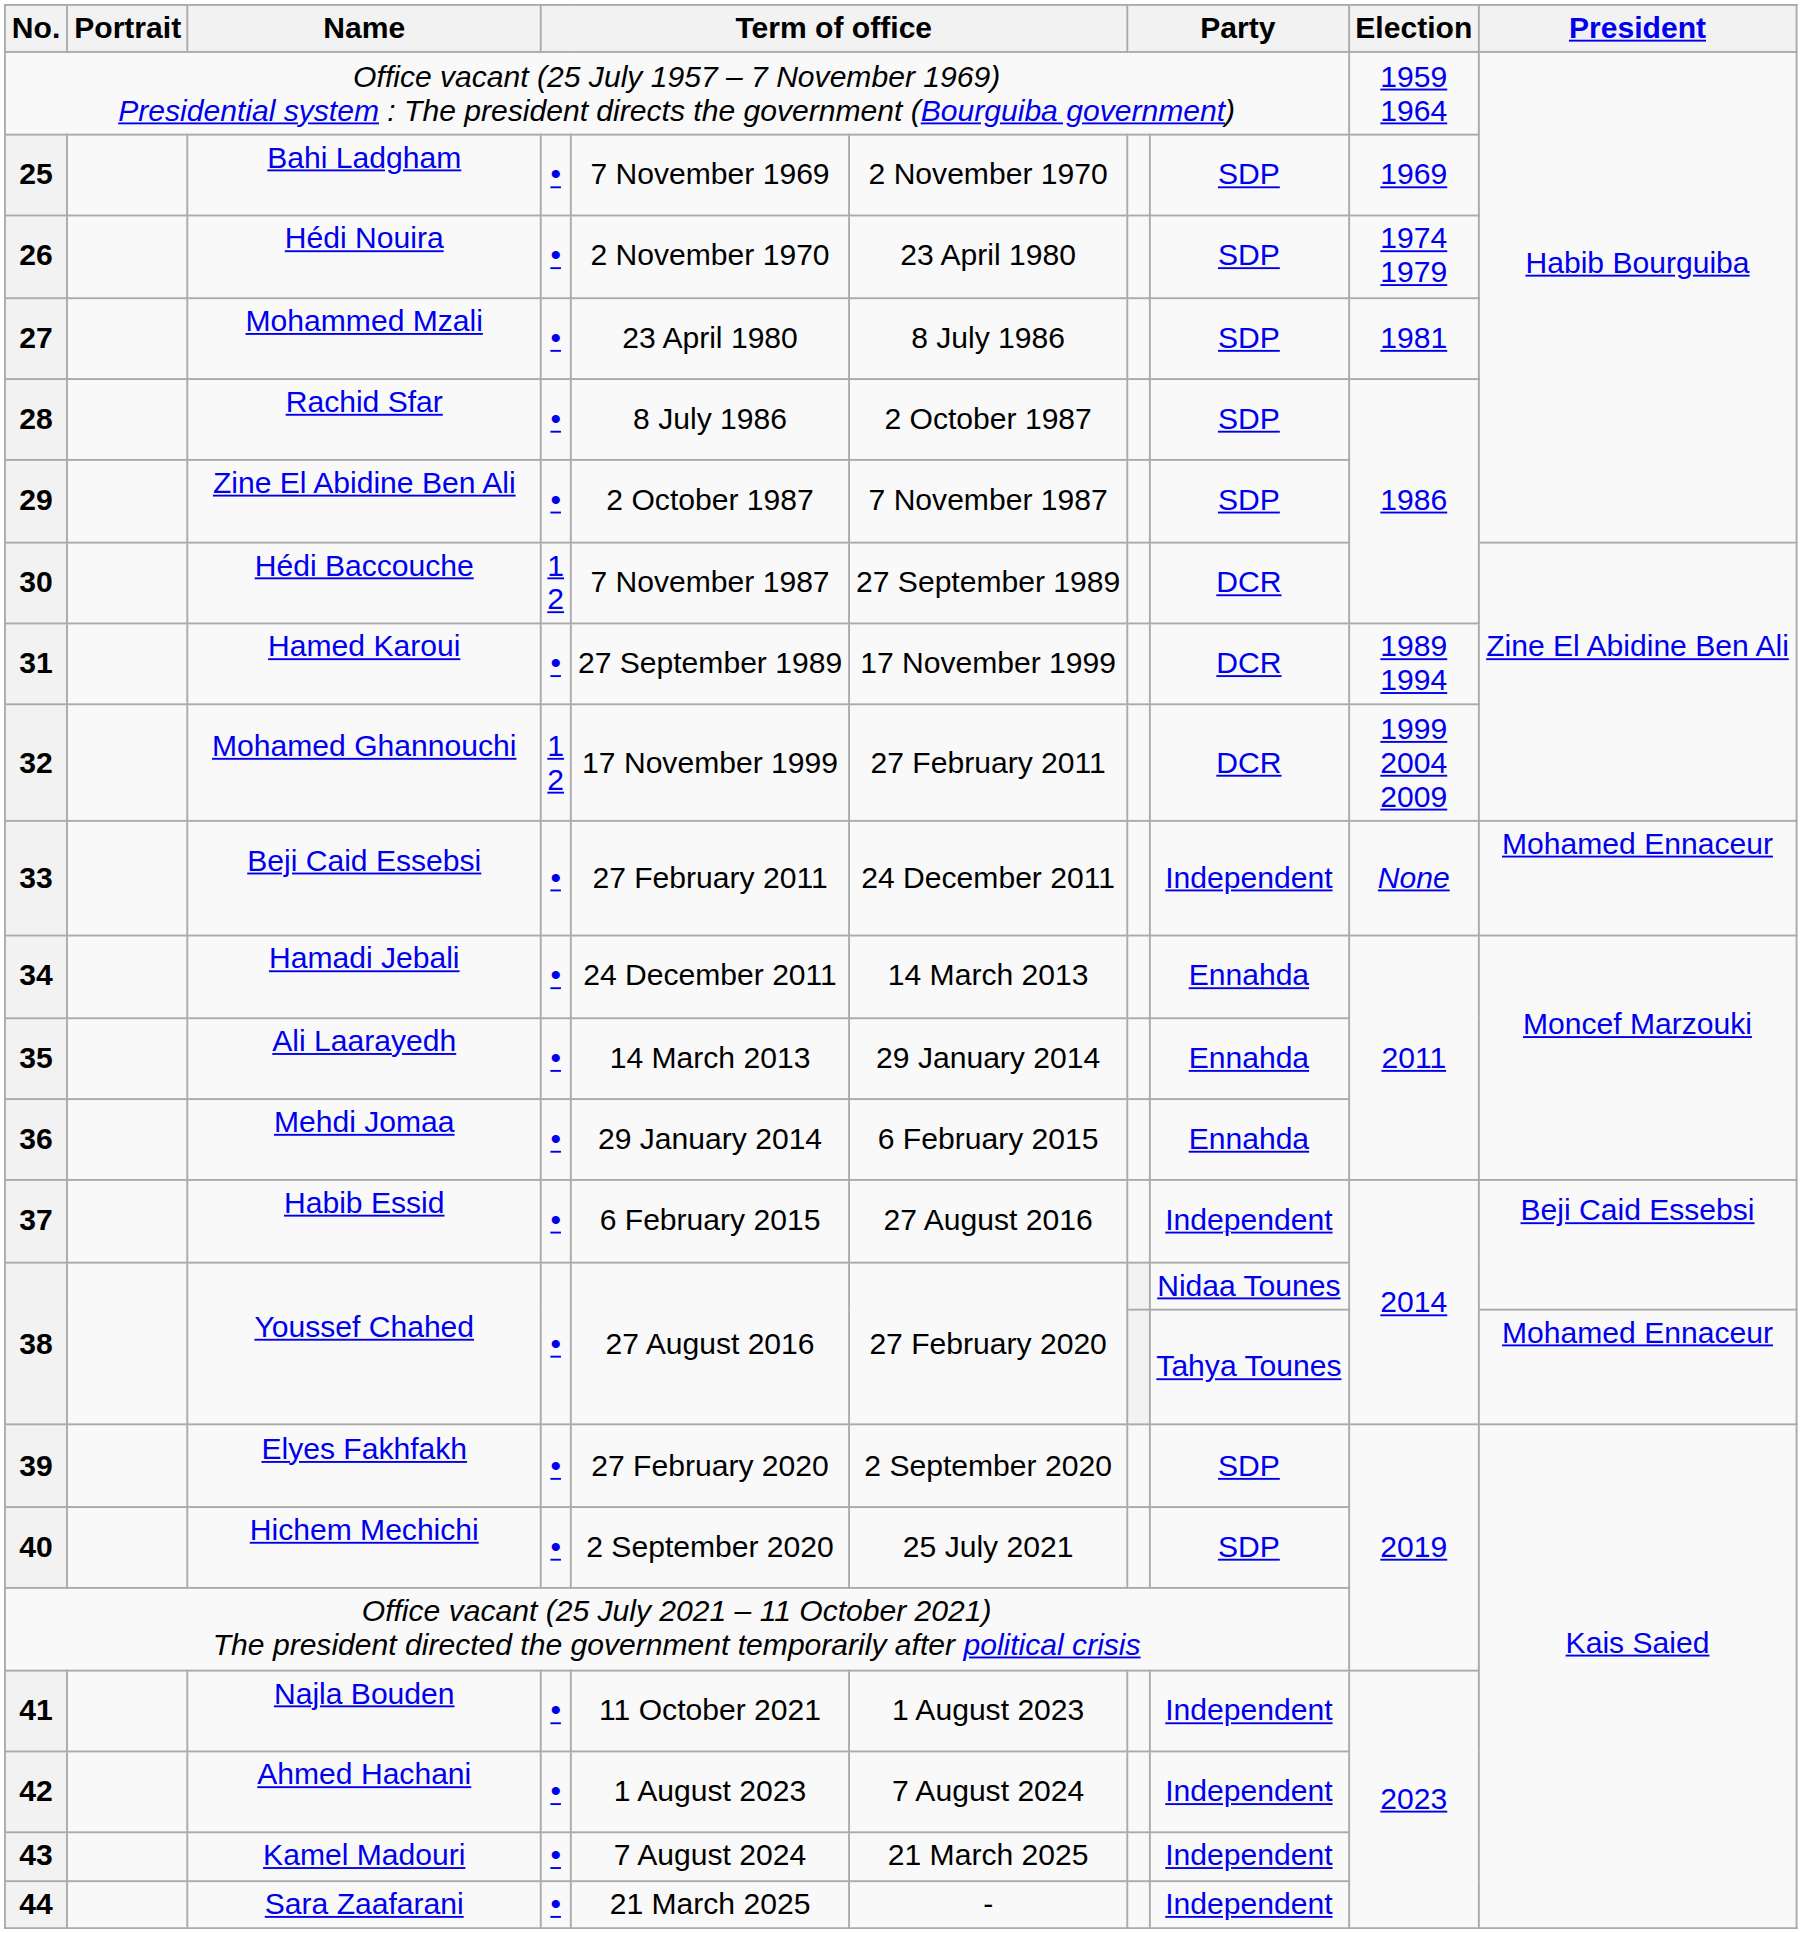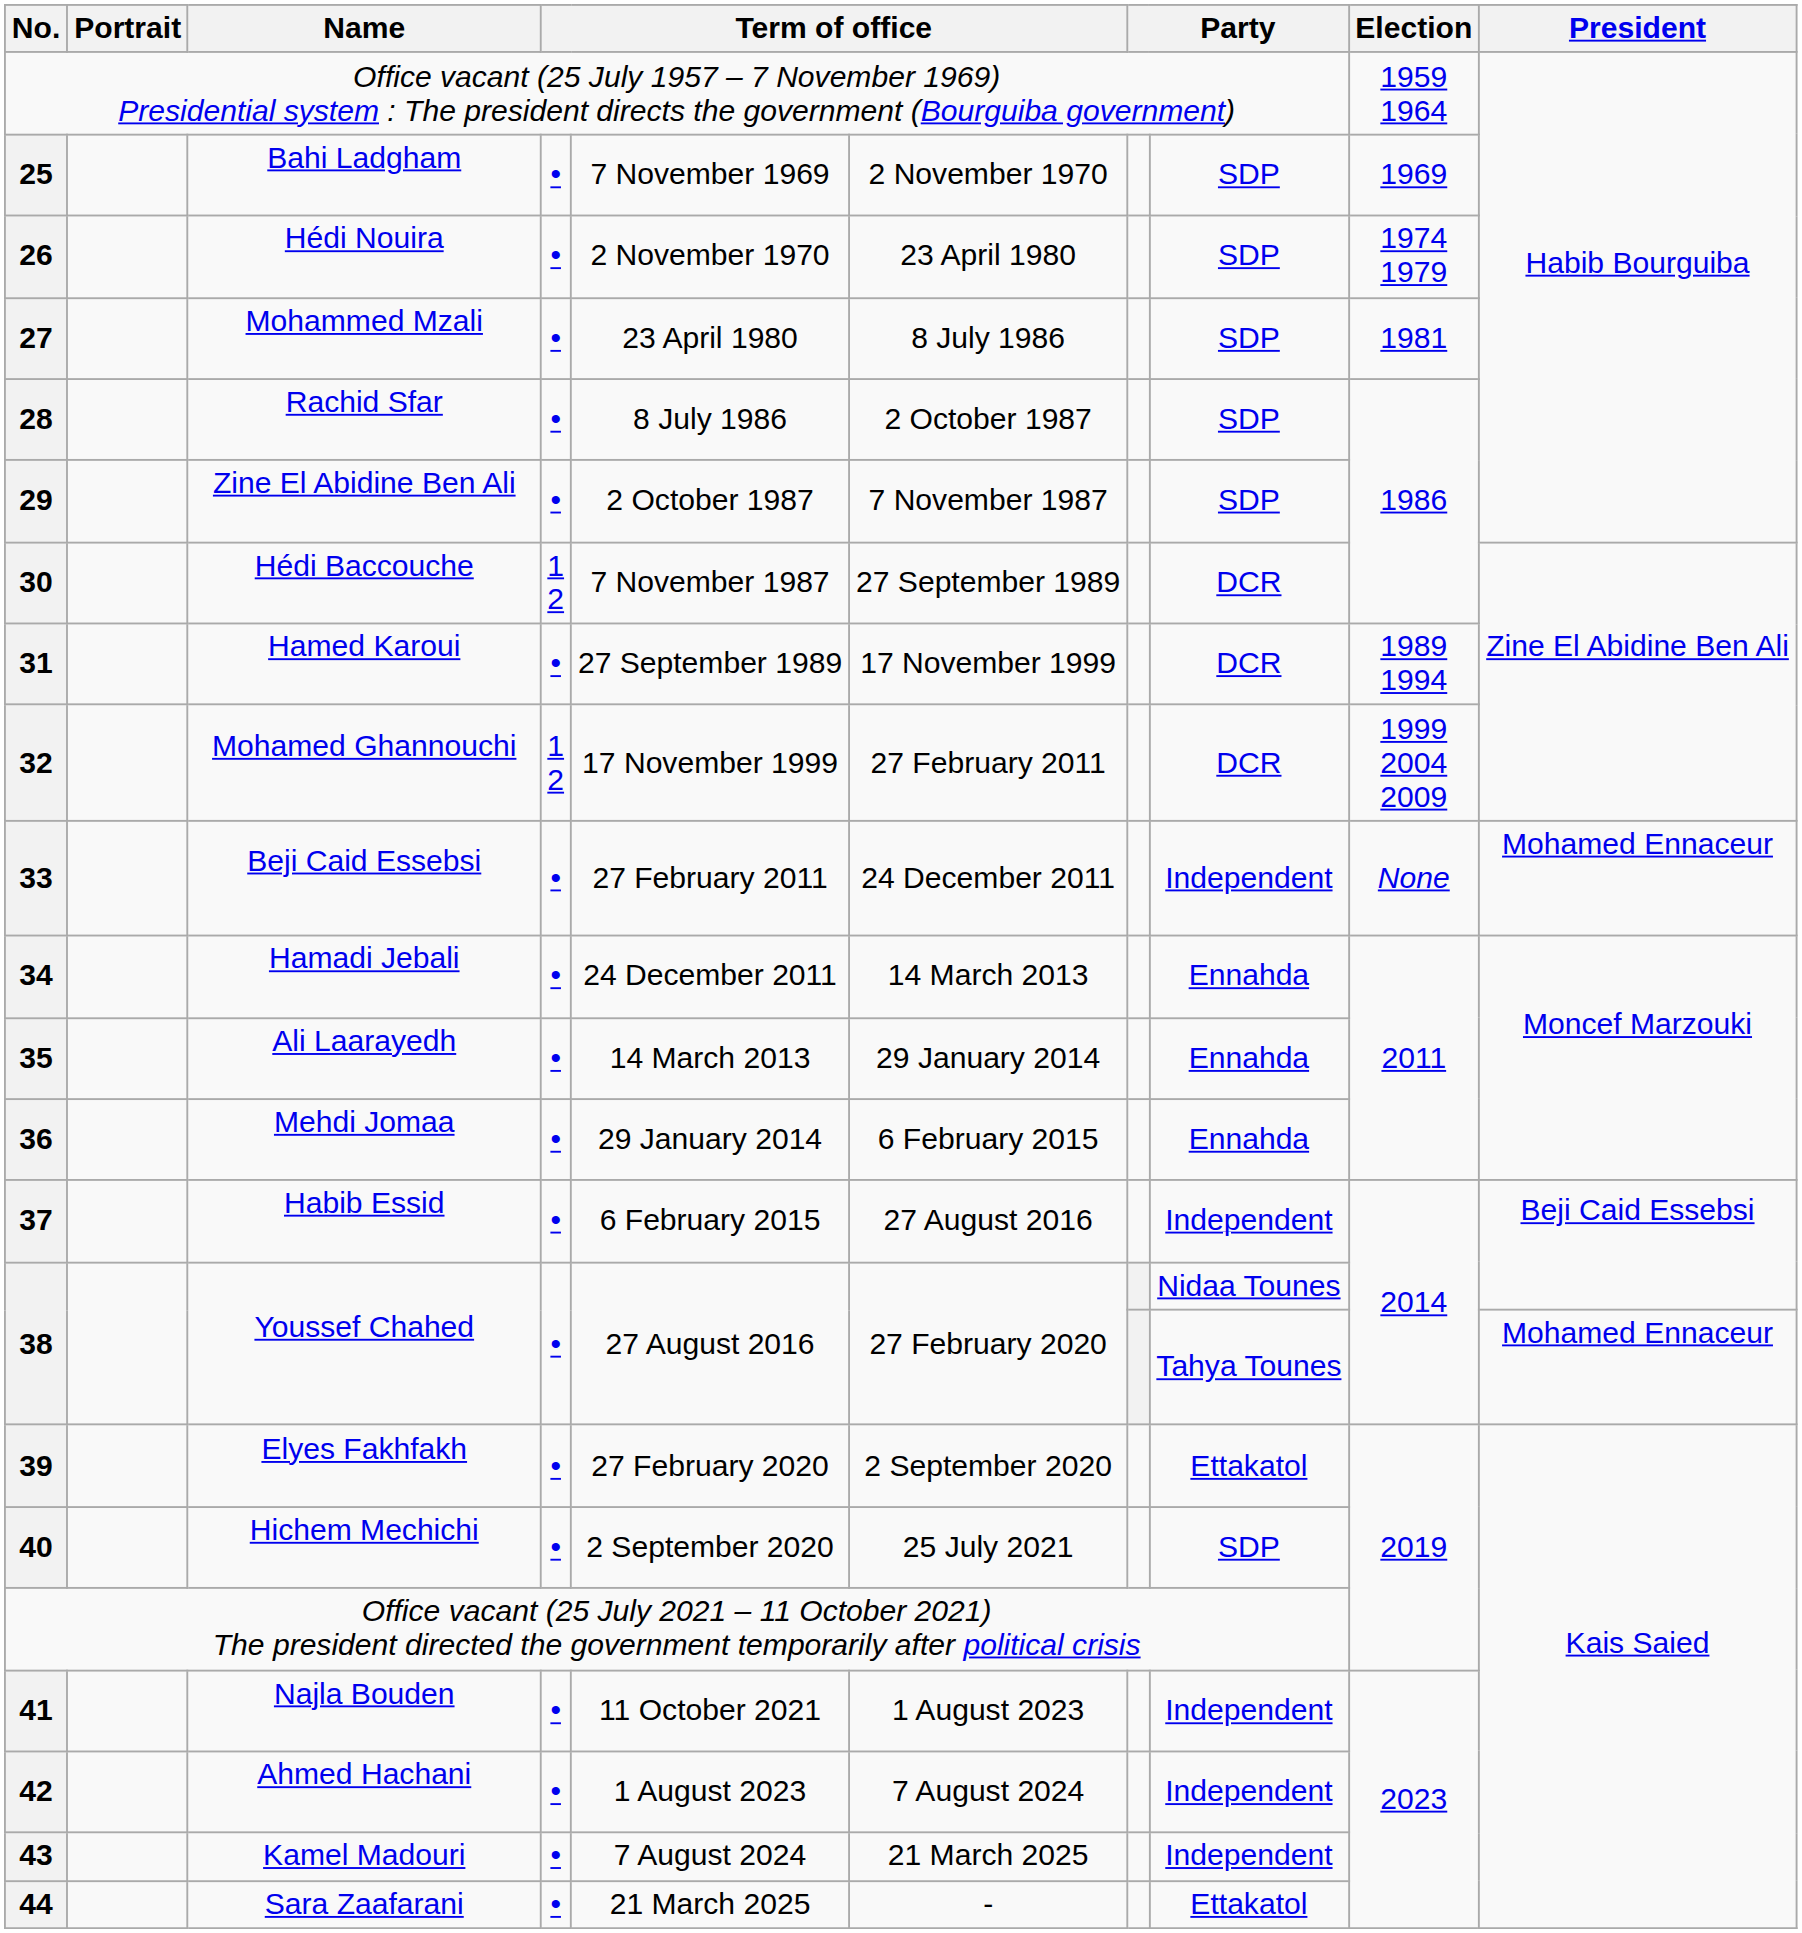(1249, 1465) SDP -> (1249, 1465) Ettakatol
(1249, 1903) Independent -> (1249, 1903) Ettakatol
